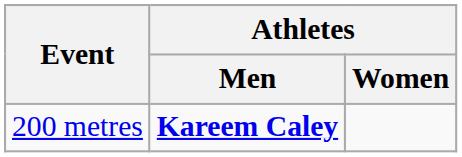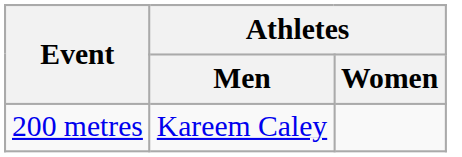(247, 127) bold -> (242, 127) normal
